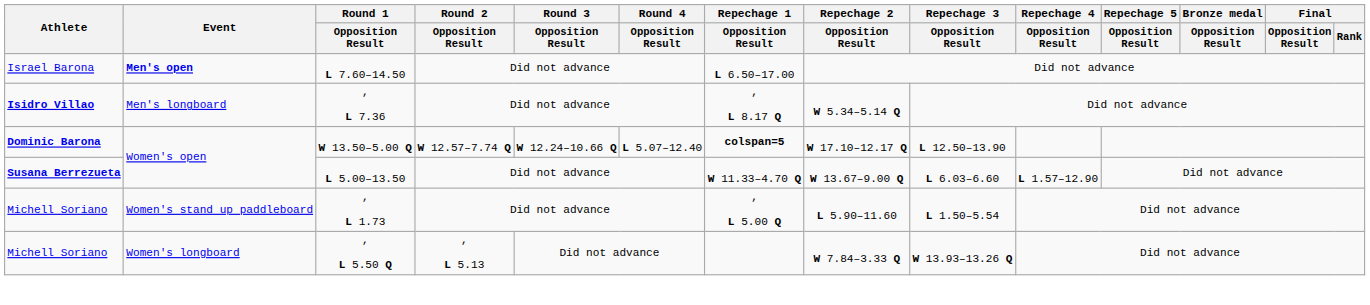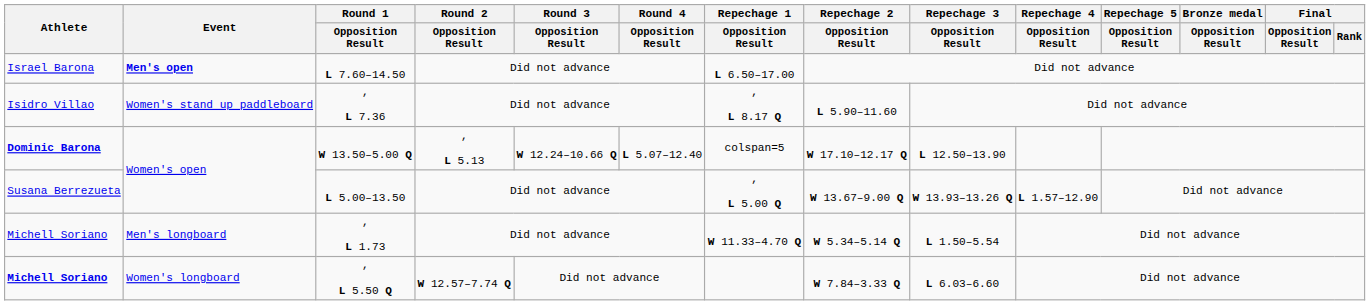(51, 105) bold -> (51, 105) normal
(176, 105) Men's longboard -> (220, 105) Women's stand up paddleboard
(857, 111) W 5.34–5.14 Q -> (857, 111) L 5.90–11.60
(464, 148) W 12.57–7.74 Q -> (464, 148) , L 5.13
(755, 142) bold -> (755, 148) normal
(64, 173) bold -> (64, 191) normal
(755, 179) W 11.33–4.70 Q -> (755, 191) , L 5.00 Q
(962, 179) L 6.03–6.60 -> (962, 198) W 13.93–13.26 Q
(220, 210) Women's stand up paddleboard -> (176, 235) Men's longboard
(755, 210) , L 5.00 Q -> (755, 241) W 11.33–4.70 Q
(857, 216) L 5.90–11.60 -> (857, 241) W 5.34–5.14 Q
(57, 253) normal -> (57, 278) bold
(464, 253) , L 5.13 -> (464, 284) W 12.57–7.74 Q
(962, 259) W 13.93–13.26 Q -> (962, 284) L 6.03–6.60
